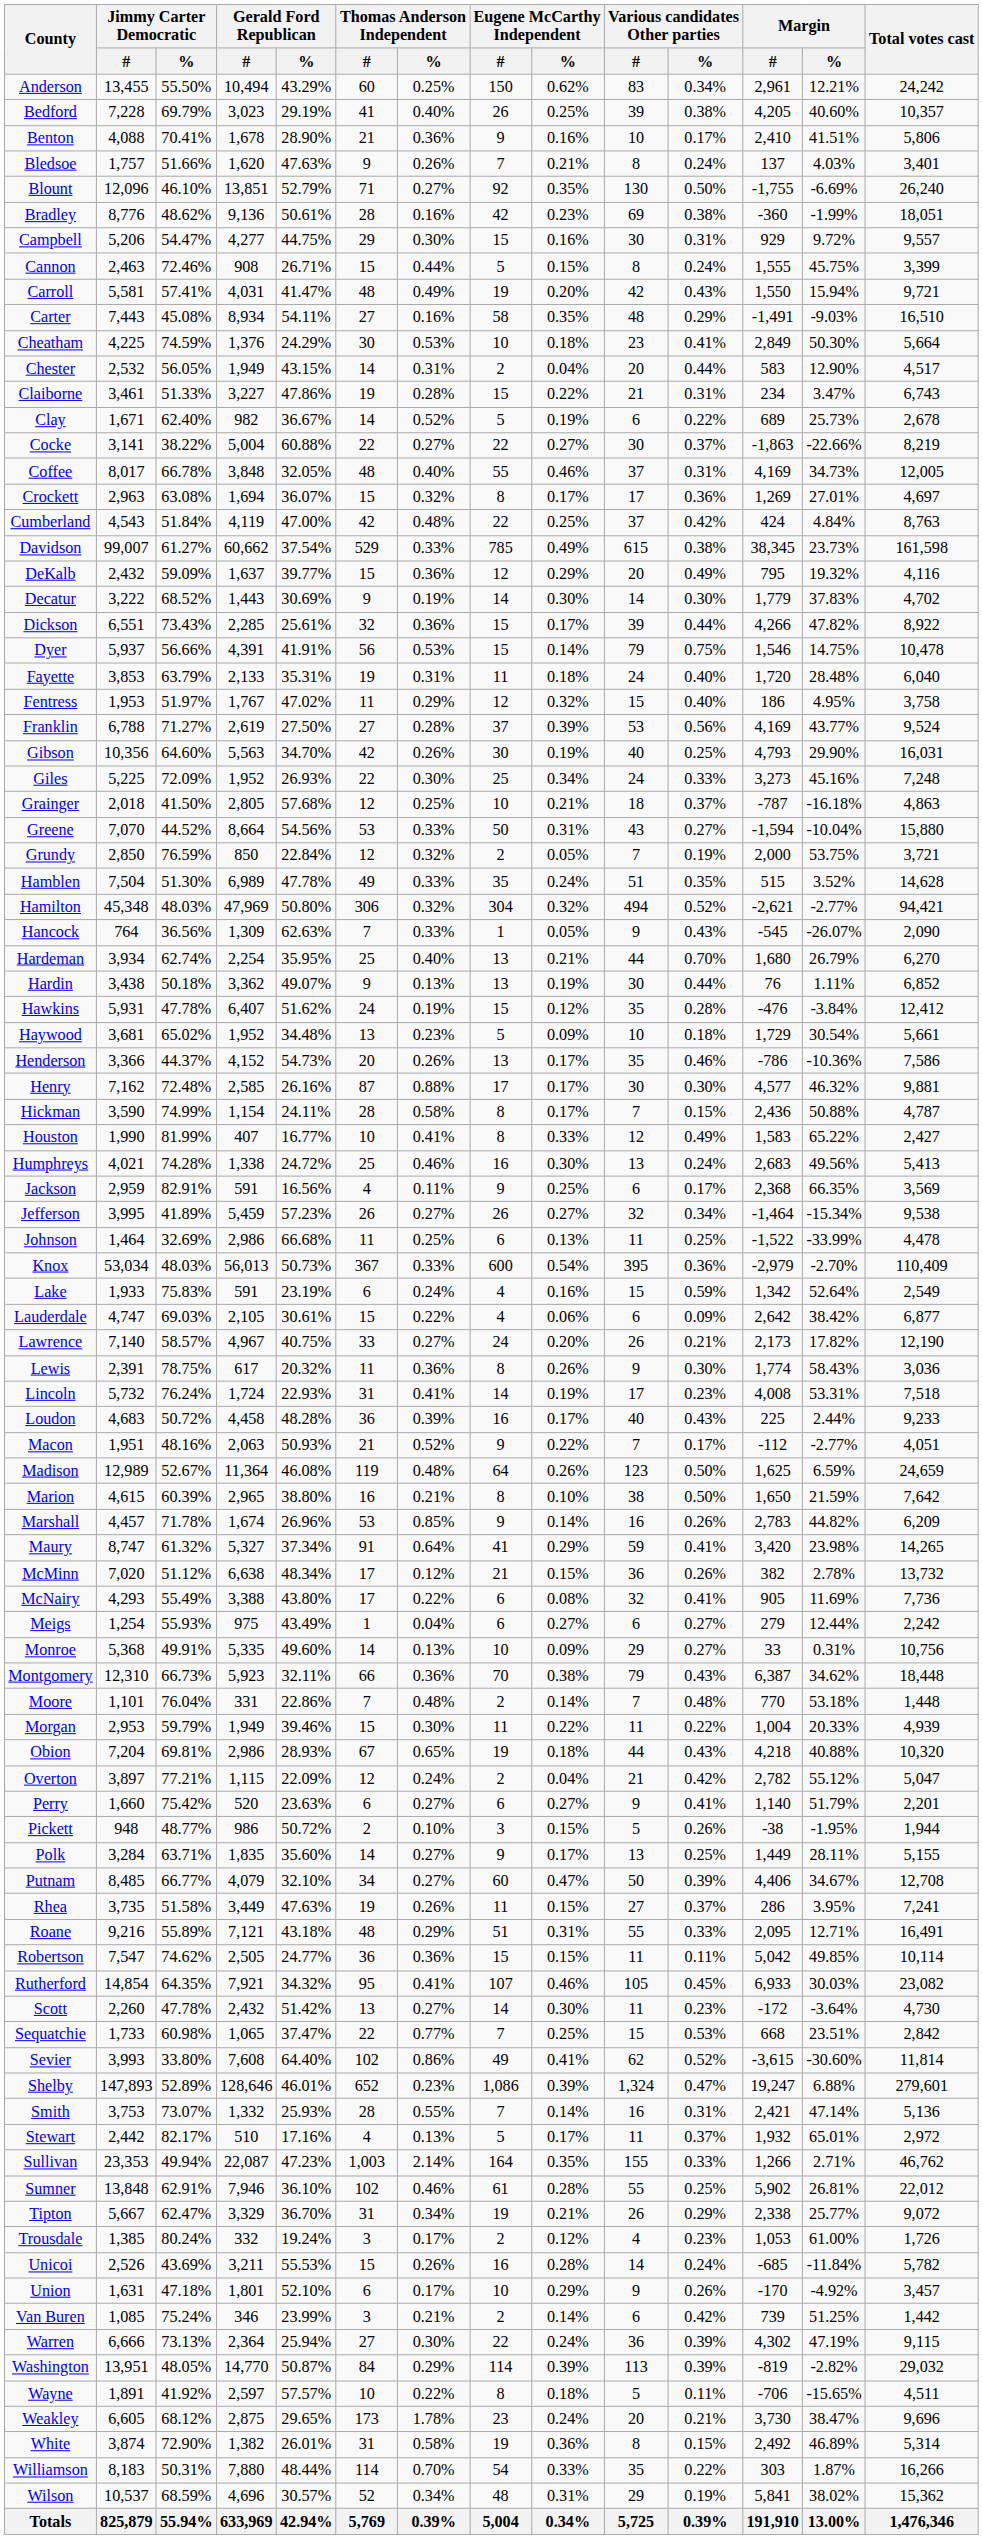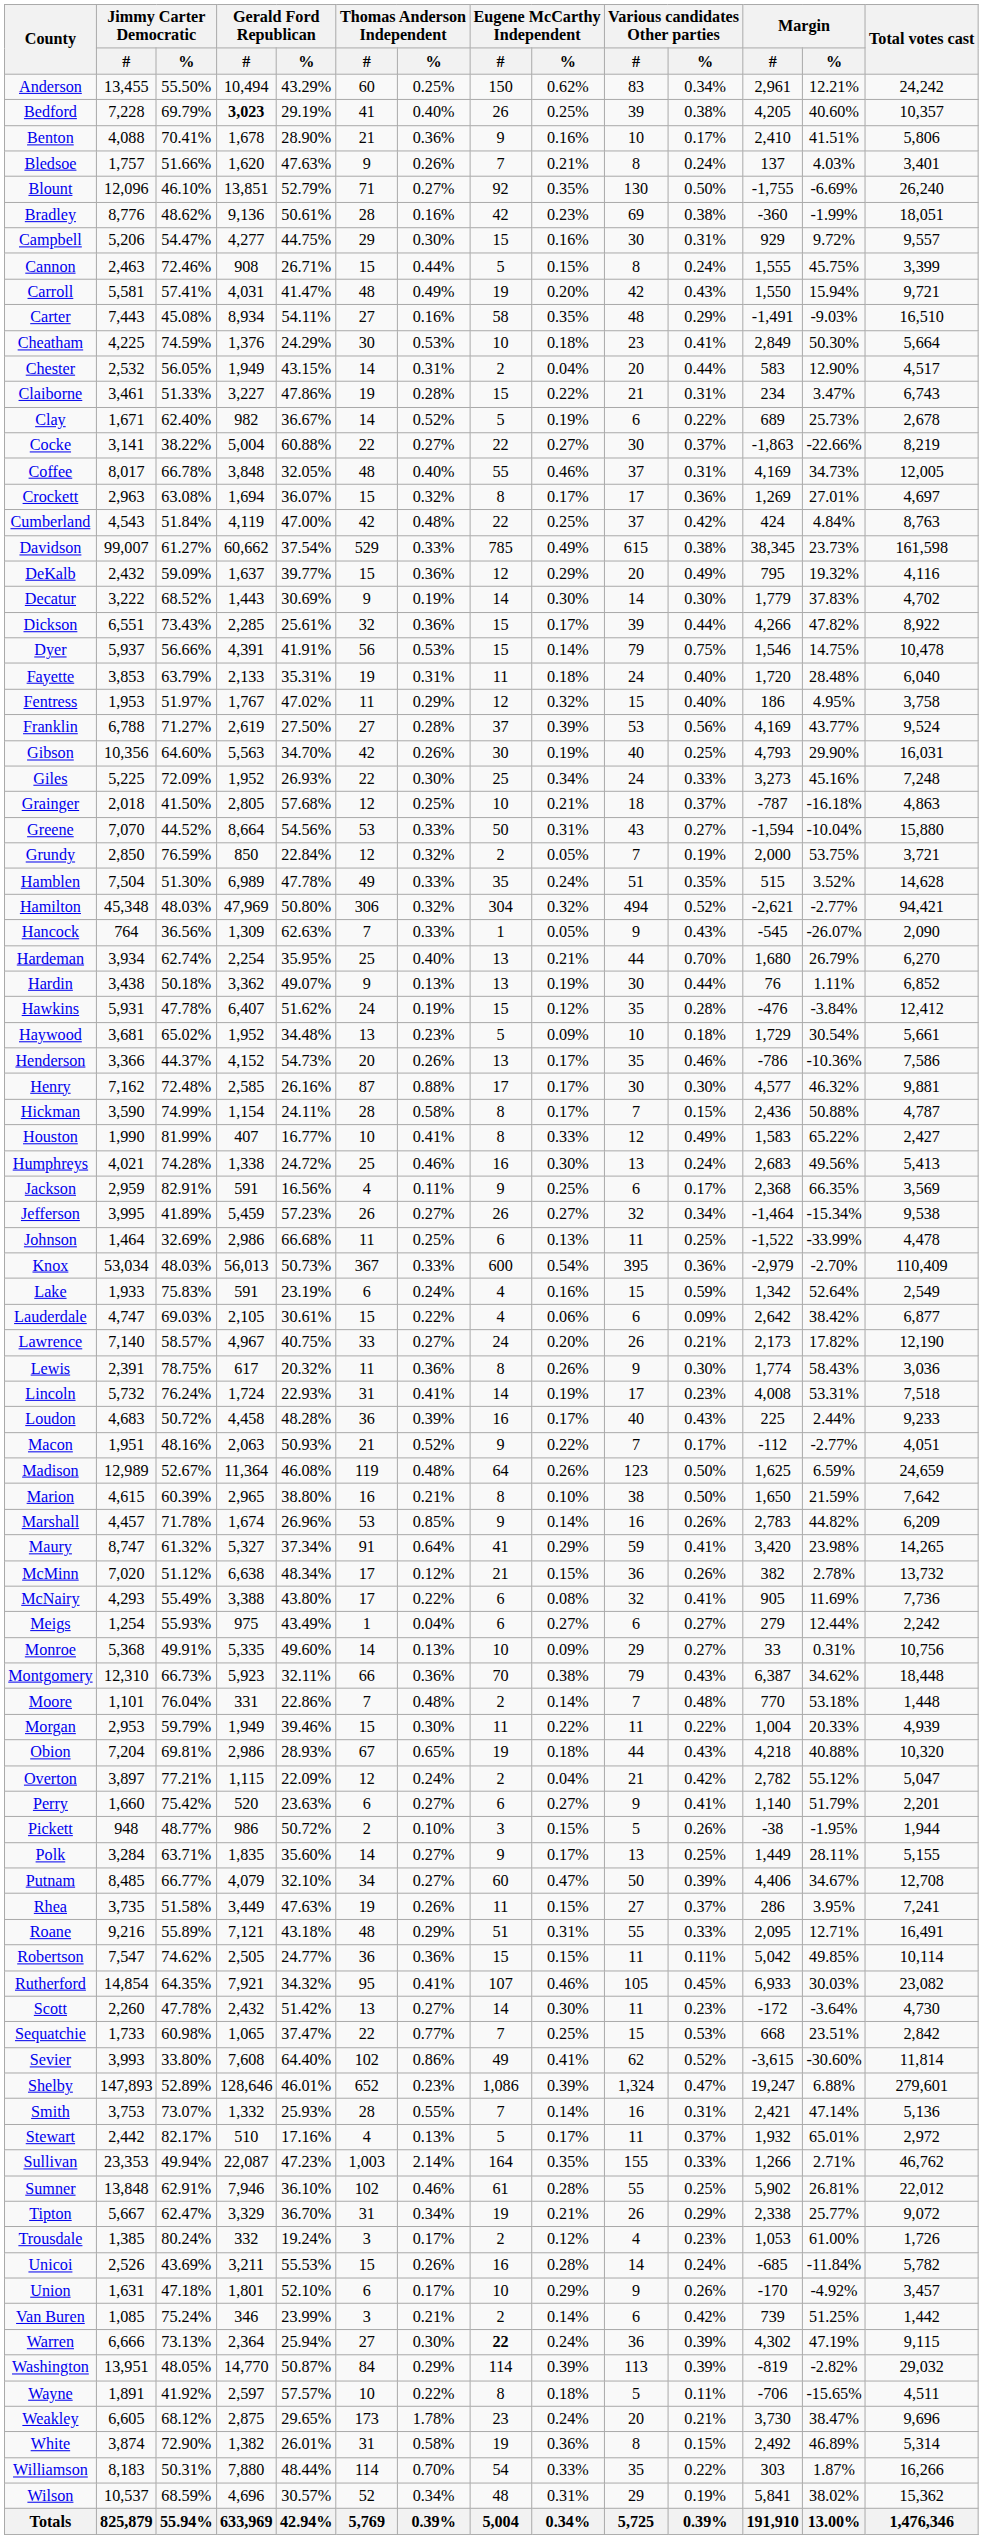(246, 112) normal -> (246, 112) bold
(501, 2342) normal -> (501, 2342) bold
